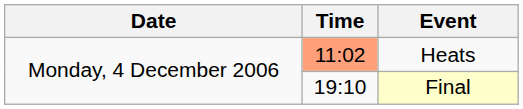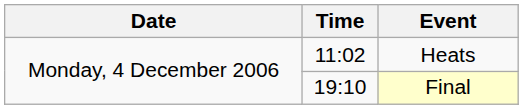(340, 54) lightsalmon background -> (340, 54) no background
